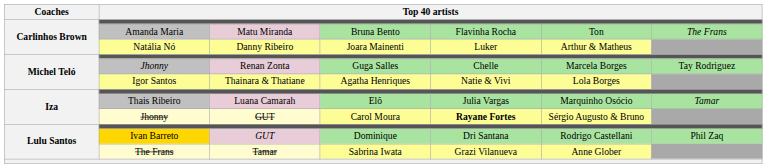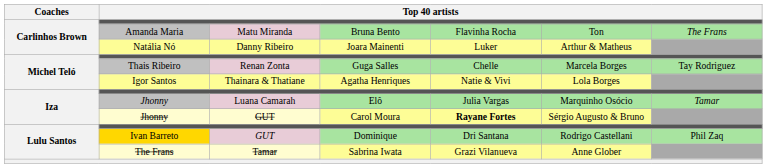(154, 66) Jhonny -> (154, 66) Thais Ribeiro
(154, 101) Thais Ribeiro -> (154, 101) Jhonny
